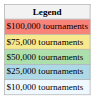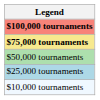(47, 26) normal -> (50, 26) bold
(45, 41) normal -> (47, 41) bold
